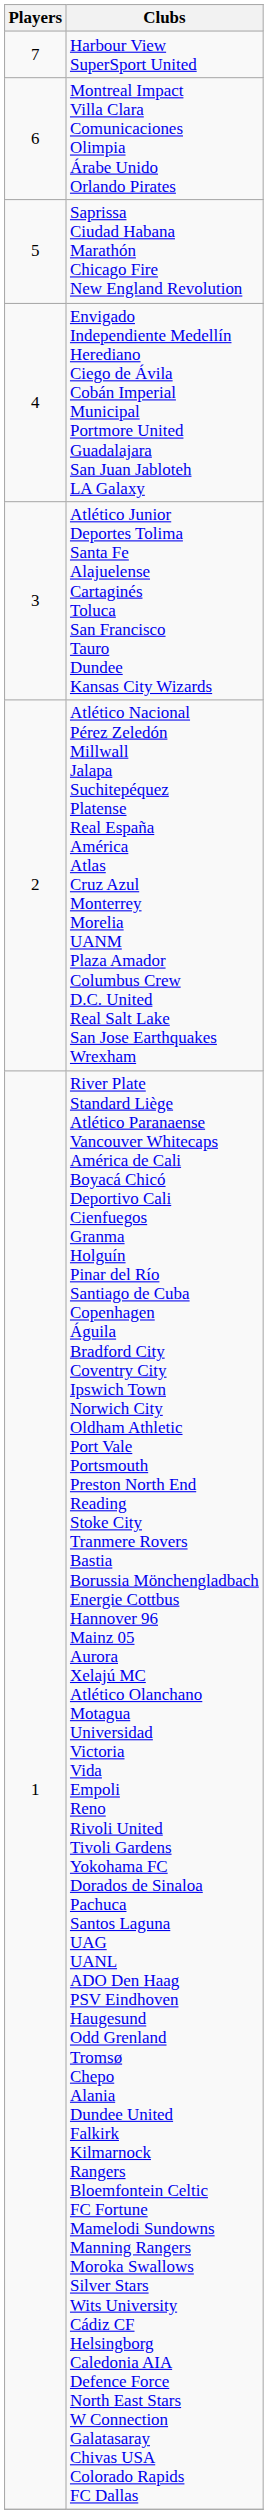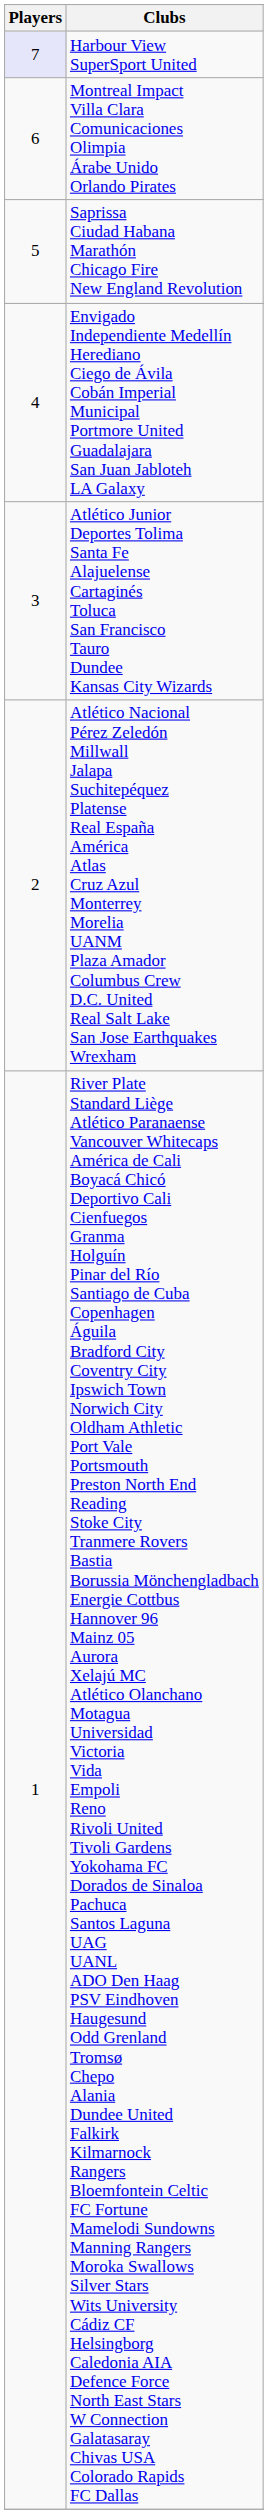(35, 54) no background -> (35, 54) lavender background
